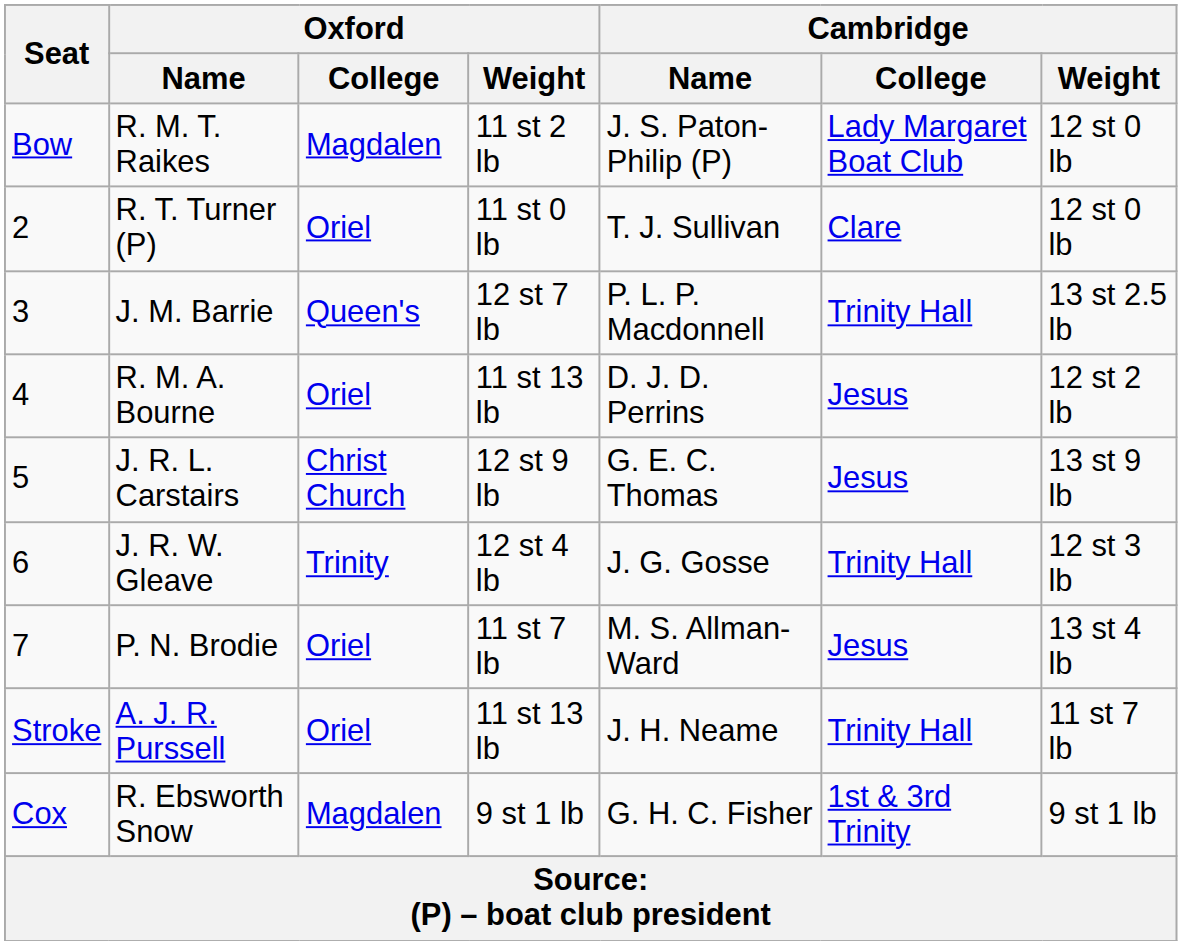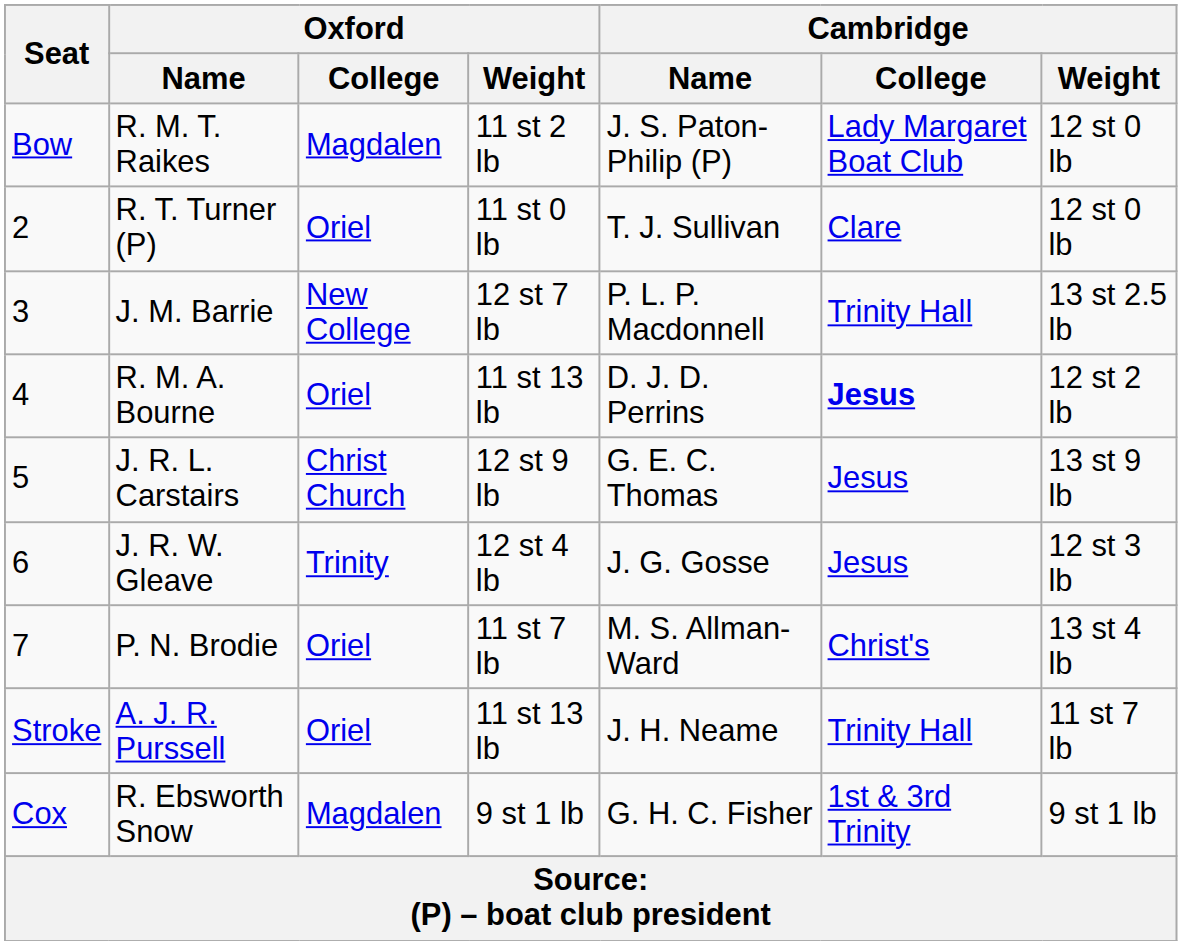(363, 311) Queen's -> (358, 311) New College
(868, 395) normal -> (871, 395) bold
(900, 562) Trinity Hall -> (868, 562) Jesus
(868, 646) Jesus -> (879, 646) Christ's
